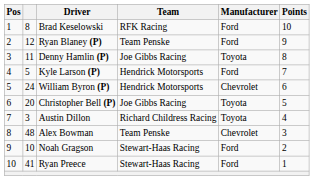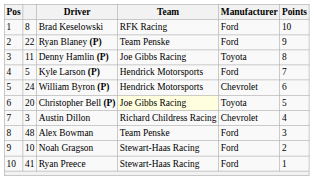(30, 42) 12 -> (30, 42) 22
(153, 102) no background -> (153, 102) lightyellow background
(234, 117) Toyota -> (239, 117) Chevrolet
(239, 132) Chevrolet -> (230, 132) Ford
